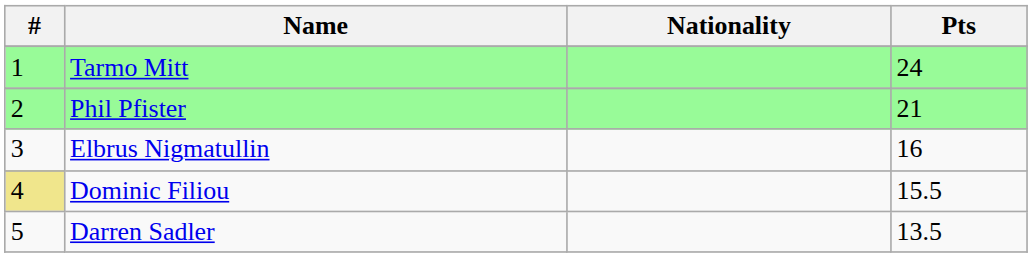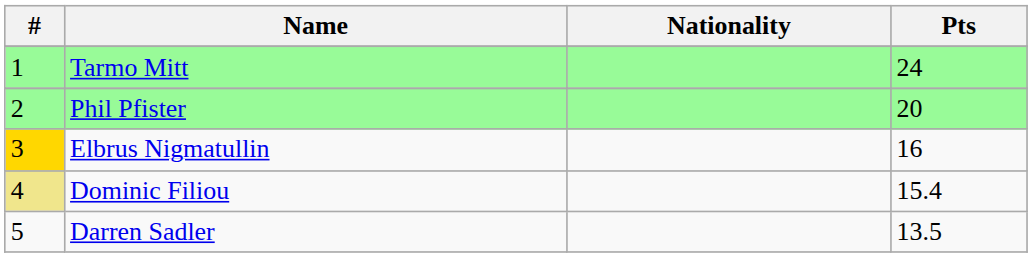(910, 108) 21 -> (910, 108) 20
(17, 149) no background -> (17, 149) gold background
(919, 190) 15.5 -> (919, 190) 15.4
